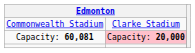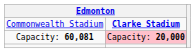(146, 24) normal -> (146, 24) bold
